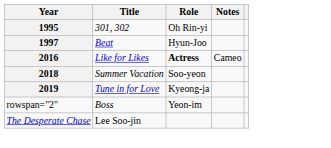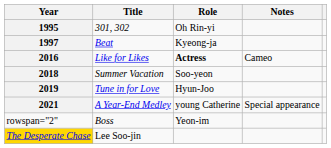(187, 43) Hyun-Joo -> (196, 43) Kyeong-ja
(189, 89) Kyeong-ja -> (195, 89) Hyun-Joo
+ row: (133, 105)
(49, 120) no background -> (49, 136) gold background
